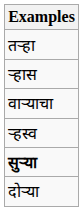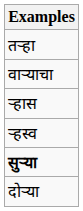(23, 74) ऱ्हास -> (31, 74) वाऱ्याचा
(31, 104) वाऱ्याचा -> (23, 104) ऱ्हास
